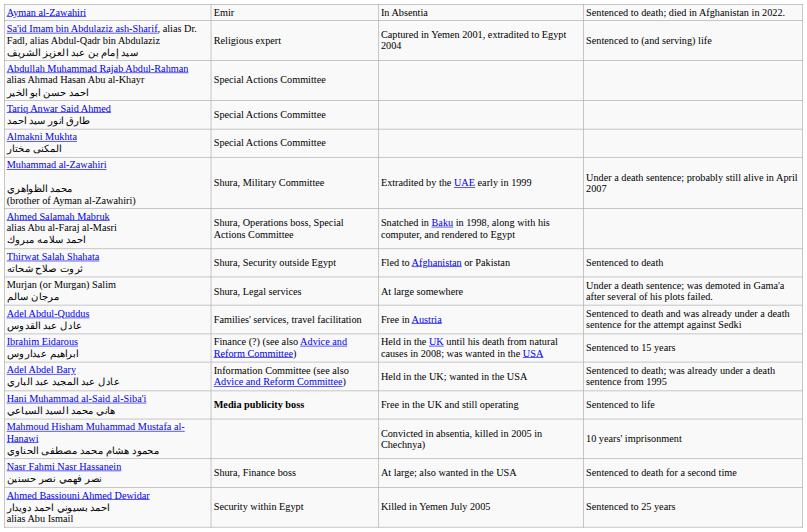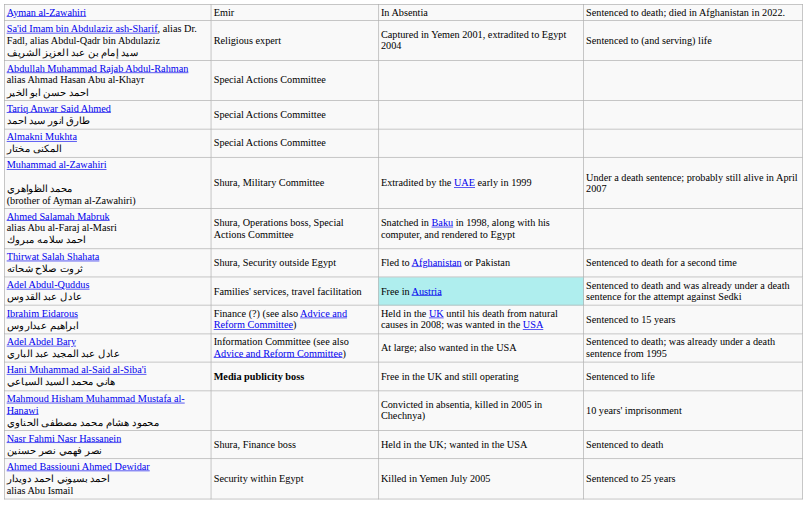(625, 262) Sentenced to death -> (661, 262) Sentenced to death for a second time
- row: (61, 291)
(411, 319) no background -> (411, 291) paleturquoise background
(454, 376) Held in the UK; wanted in the USA -> (449, 348) At large; also wanted in the USA
(449, 473) At large; also wanted in the USA -> (454, 444) Held in the UK; wanted in the USA
(661, 473) Sentenced to death for a second time -> (625, 444) Sentenced to death
